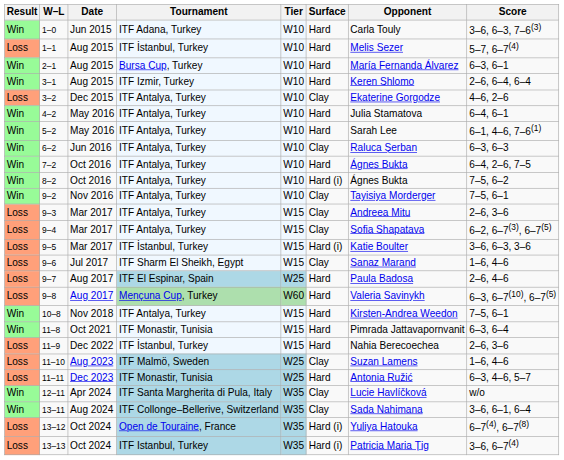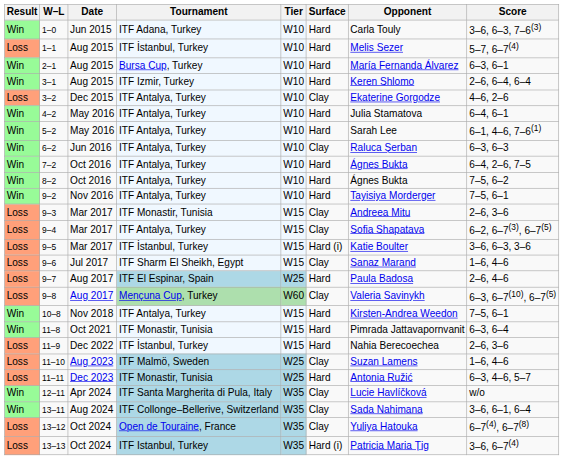(326, 180) Hard (i) -> (320, 180) Hard
(319, 196) Clay -> (320, 196) Hard
(162, 212) ITF Antalya, Turkey -> (166, 212) ITF Monastir, Tunisia
(320, 296) Hard -> (319, 296) Clay
(326, 427) Hard (i) -> (319, 427) Clay
